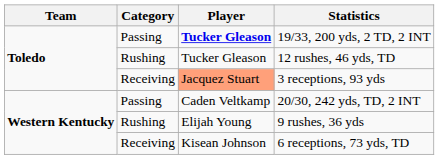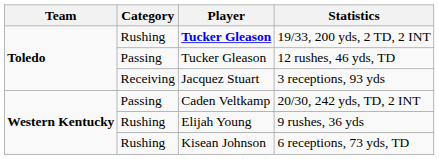(141, 36) Passing -> (143, 36) Rushing
(143, 58) Rushing -> (141, 58) Passing
(220, 79) lightsalmon background -> (220, 79) no background
(148, 143) Receiving -> (143, 143) Rushing
